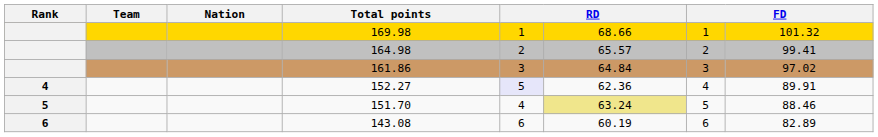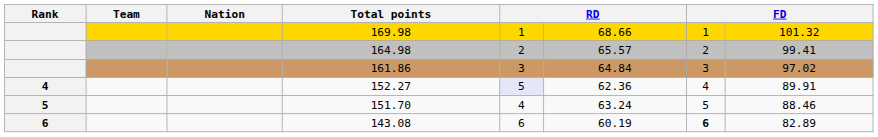(615, 105) khaki background -> (615, 105) no background
(706, 123) normal -> (706, 123) bold
